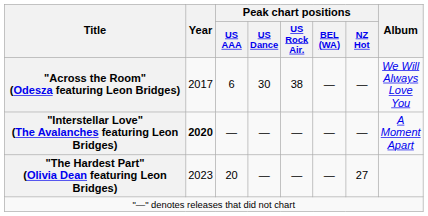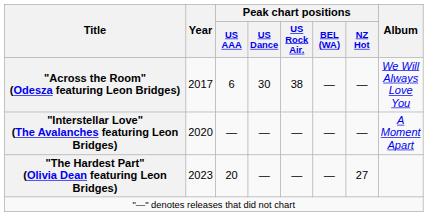(201, 133) bold -> (201, 133) normal
